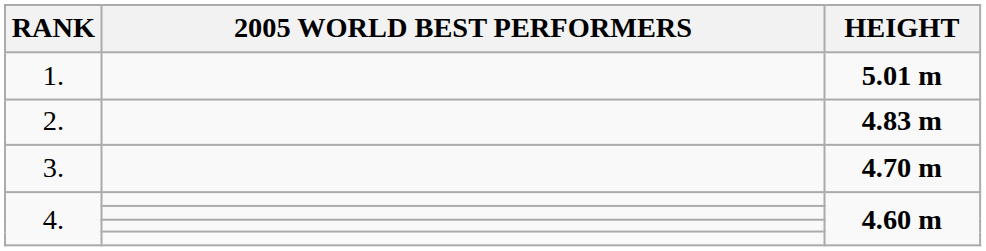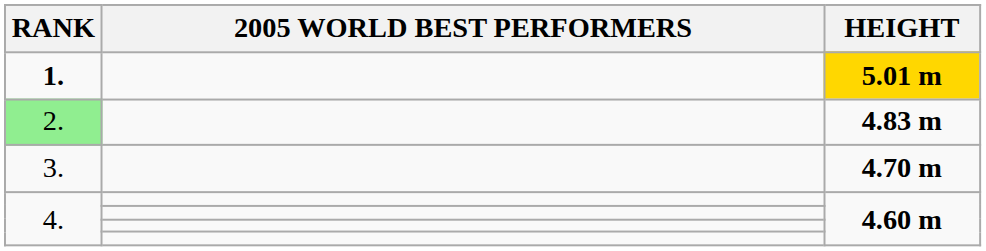(53, 75) normal -> (53, 75) bold
(902, 75) no background -> (902, 75) gold background
(53, 121) no background -> (53, 121) lightgreen background
